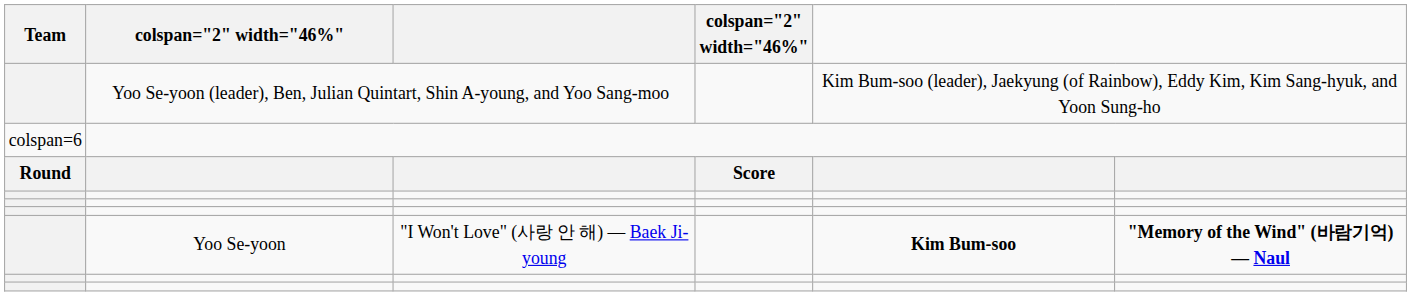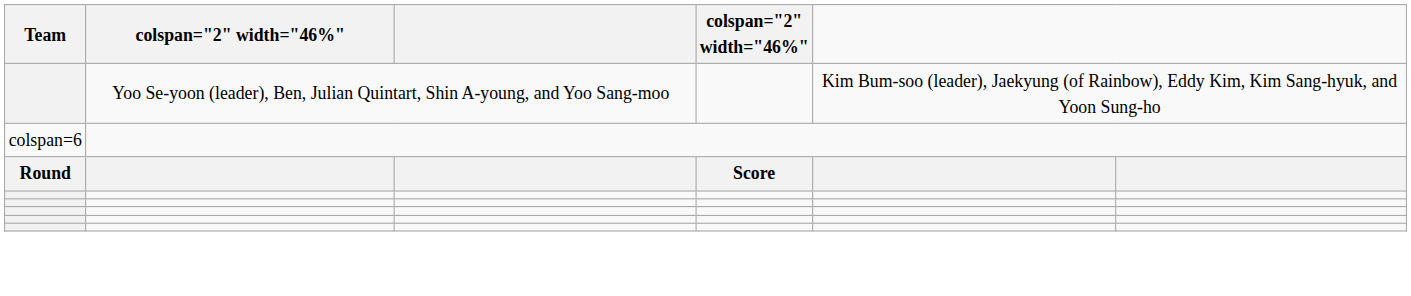- row: (45, 245)
